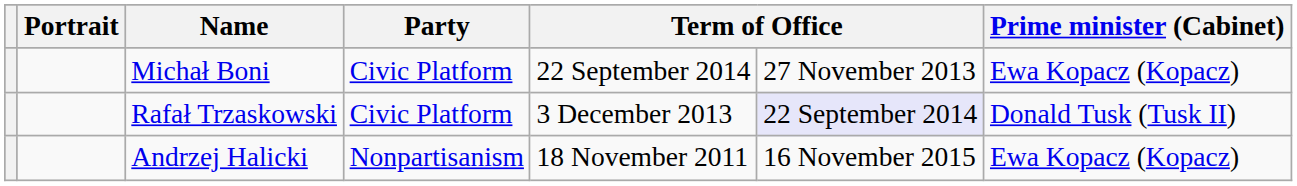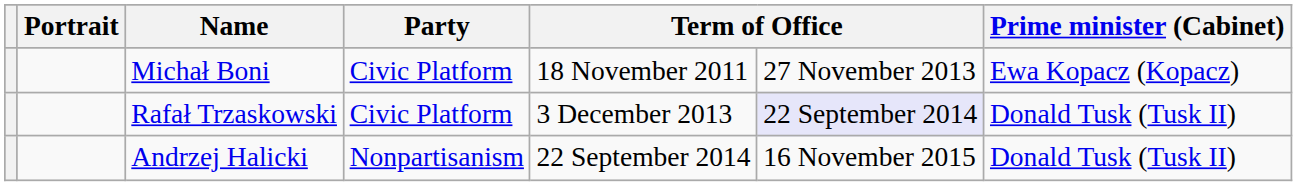(644, 69) 22 September 2014 -> (642, 69) 18 November 2011
(642, 157) 18 November 2011 -> (644, 157) 22 September 2014
(1115, 157) Ewa Kopacz (Kopacz) -> (1113, 157) Donald Tusk (Tusk II)
